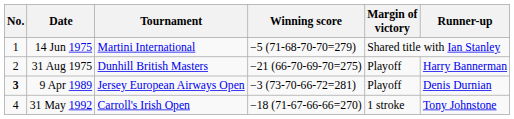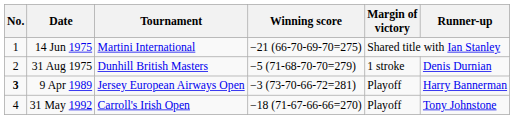(303, 47) −5 (71-68-70-70=279) -> (306, 47) −21 (66-70-69-70=275)
(306, 66) −21 (66-70-69-70=275) -> (303, 66) −5 (71-68-70-70=279)
(384, 66) Playoff -> (386, 66) 1 stroke
(465, 66) Harry Bannerman -> (457, 66) Denis Durnian
(457, 86) Denis Durnian -> (465, 86) Harry Bannerman
(386, 105) 1 stroke -> (384, 105) Playoff
